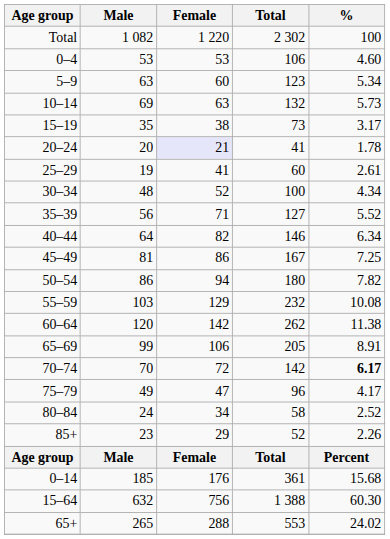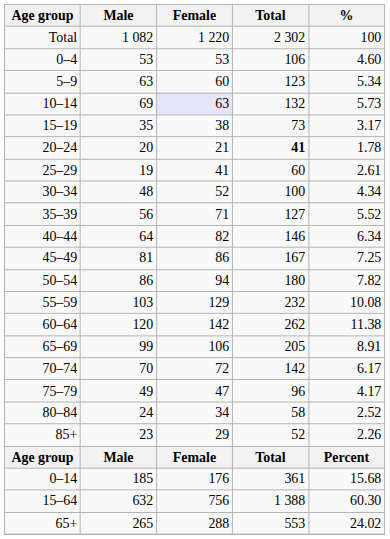(222, 103) no background -> (222, 103) lavender background
(222, 147) lavender background -> (222, 147) no background
(298, 147) normal -> (298, 147) bold
(369, 368) bold -> (369, 368) normal
